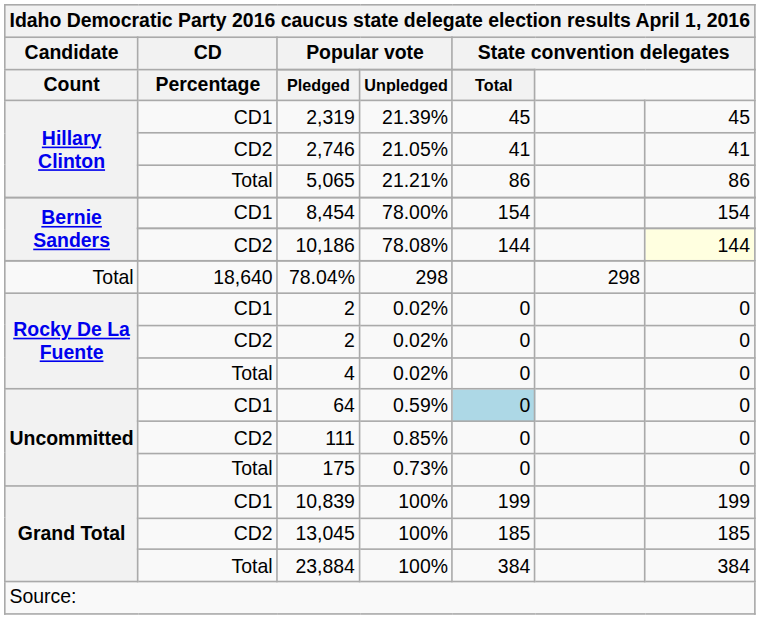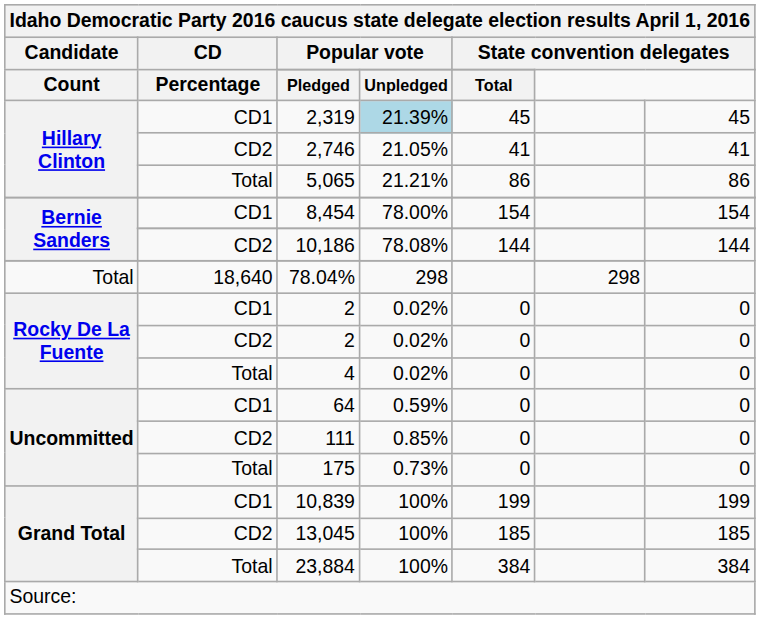(415, 117) no background -> (415, 117) lightblue background
(734, 245) lightyellow background -> (734, 245) no background
(525, 405) lightblue background -> (525, 405) no background
